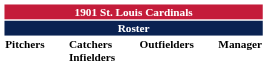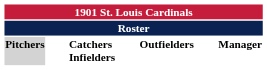(25, 44) no background -> (25, 44) lightgrey background
